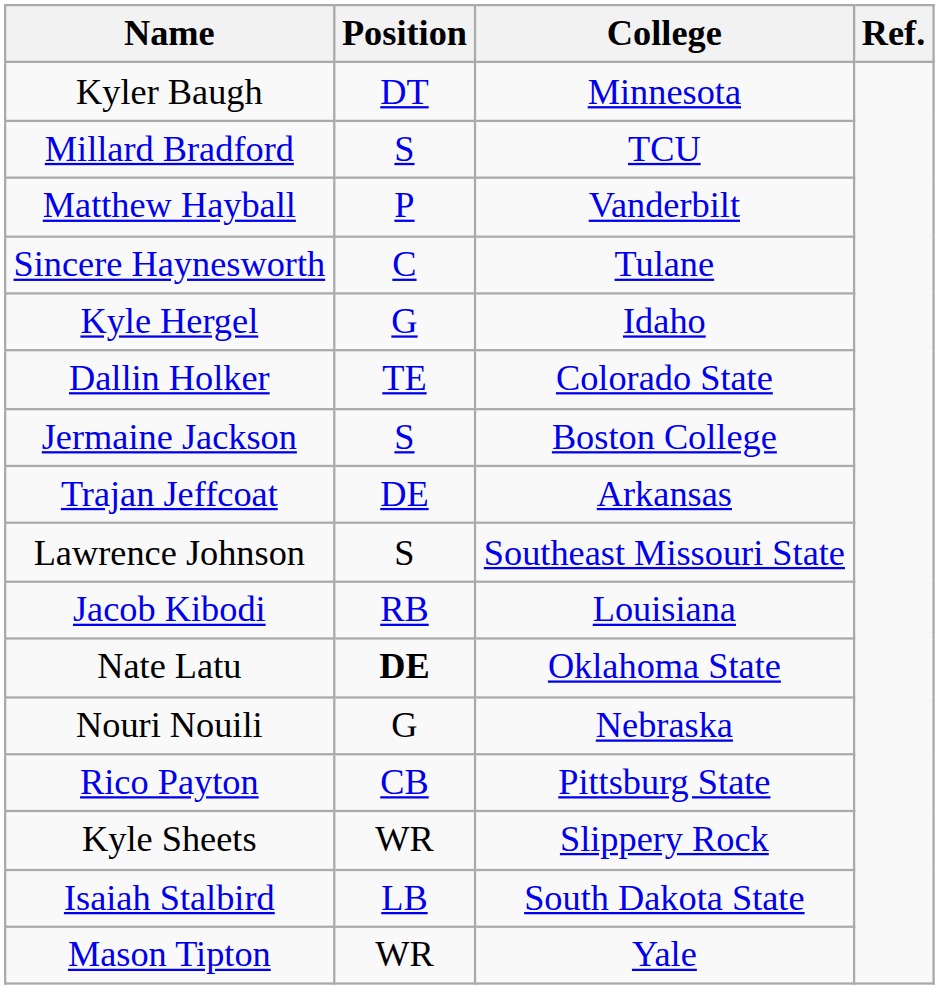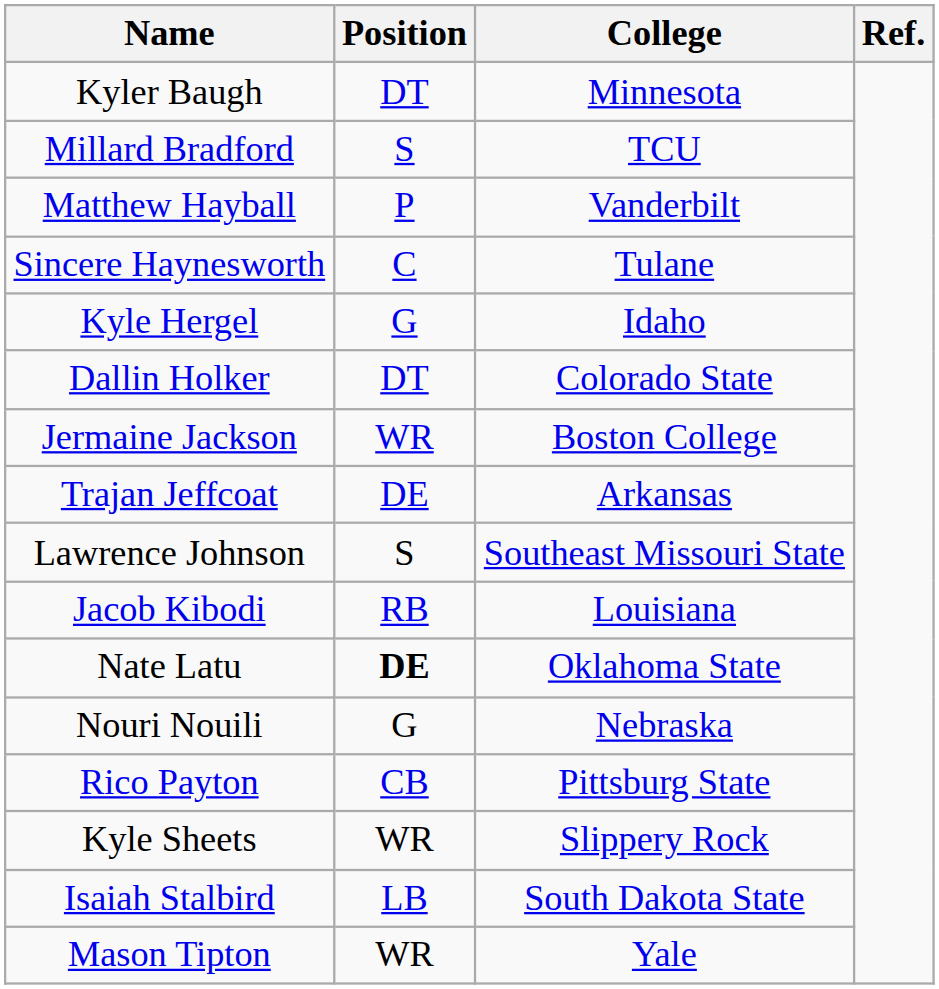(404, 378) TE -> (404, 378) DT
(404, 436) S -> (404, 436) WR
